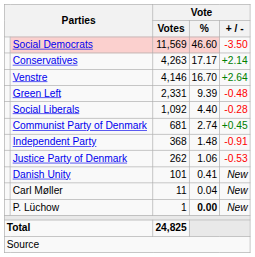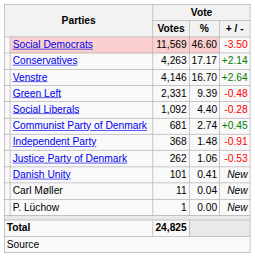(207, 207) bold -> (207, 207) normal
